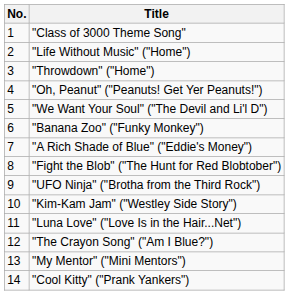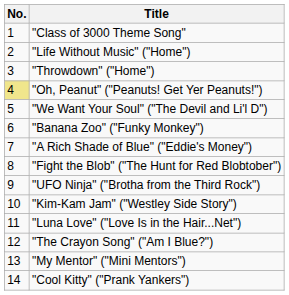(10, 90) no background -> (10, 90) khaki background
